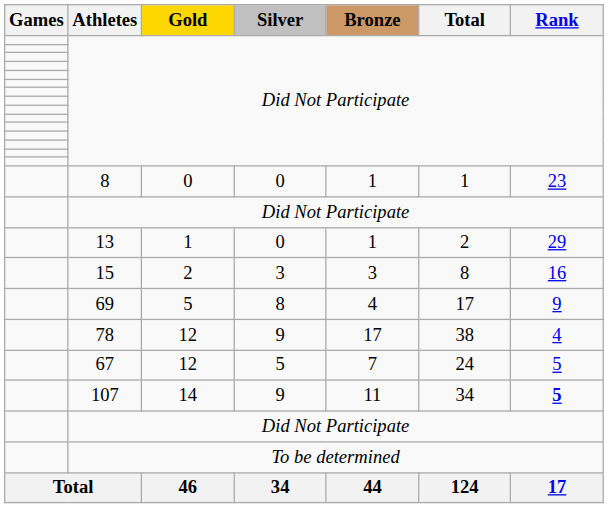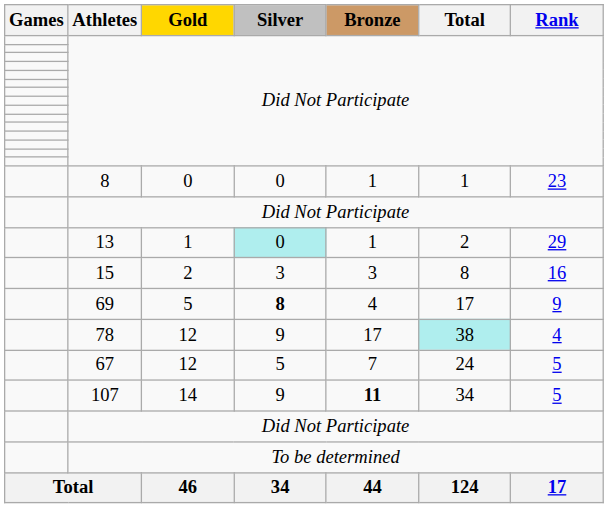(280, 242) no background -> (280, 242) paleturquoise background
(280, 304) normal -> (280, 304) bold
(465, 334) no background -> (465, 334) paleturquoise background
(372, 395) normal -> (372, 395) bold
(557, 395) bold -> (557, 395) normal
